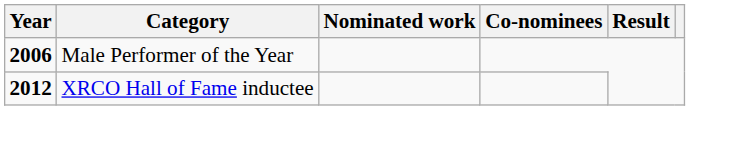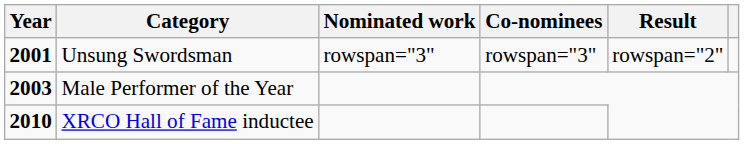+ row: (147, 54)
(31, 54) 2006 -> (31, 88) 2003
(31, 88) 2012 -> (31, 121) 2010
